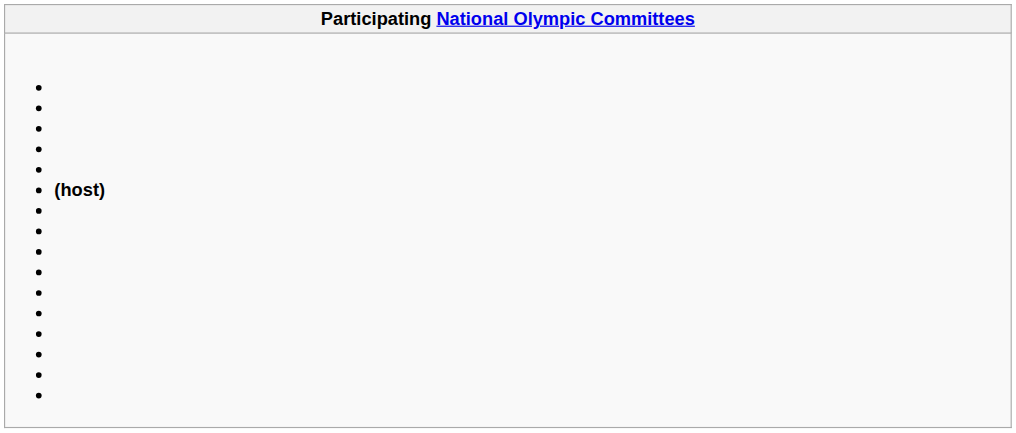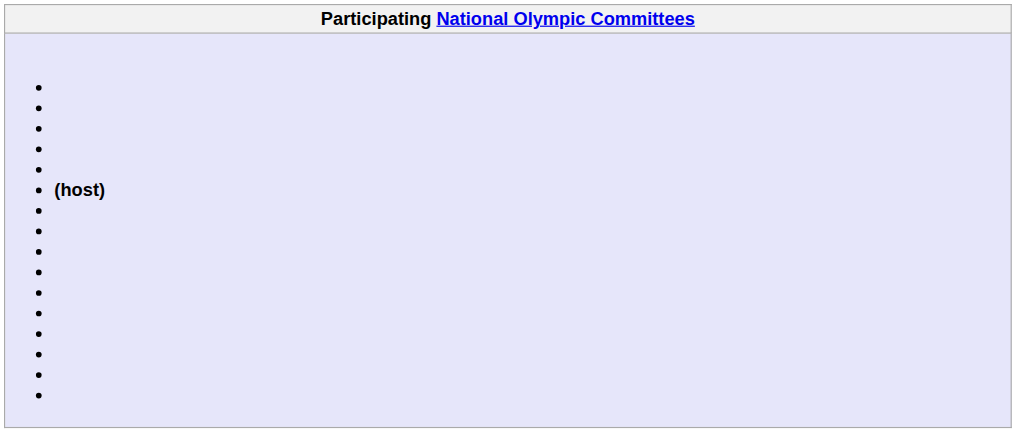(508, 241) no background -> (508, 241) lavender background
